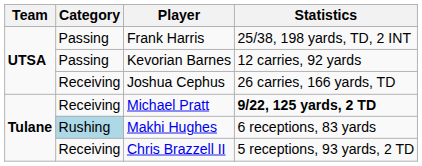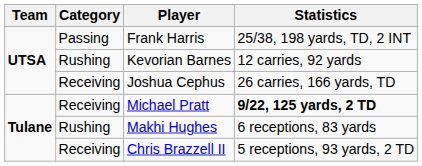(84, 60) Passing -> (84, 60) Rushing
(84, 127) lightblue background -> (84, 127) no background
